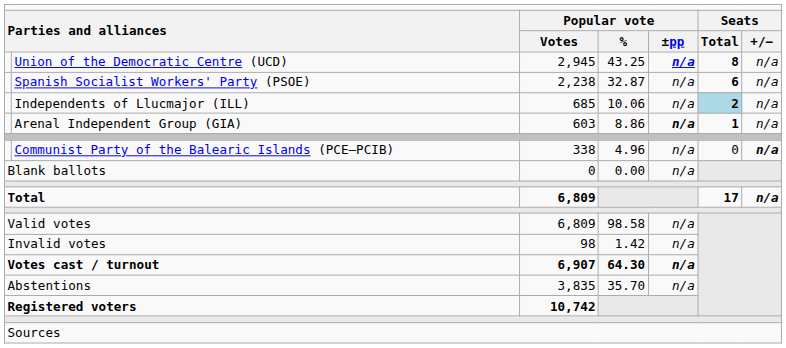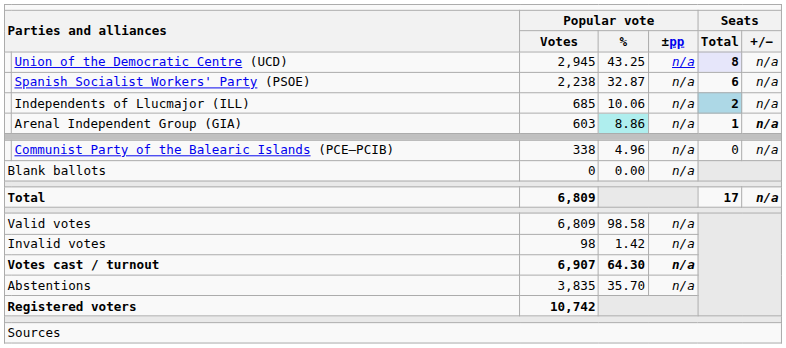(683, 62) bold -> (683, 62) normal
(735, 62) no background -> (735, 62) lavender background
(630, 124) no background -> (630, 124) paleturquoise background
(683, 124) bold -> (683, 124) normal
(767, 124) normal -> (767, 124) bold
(767, 150) bold -> (767, 150) normal
